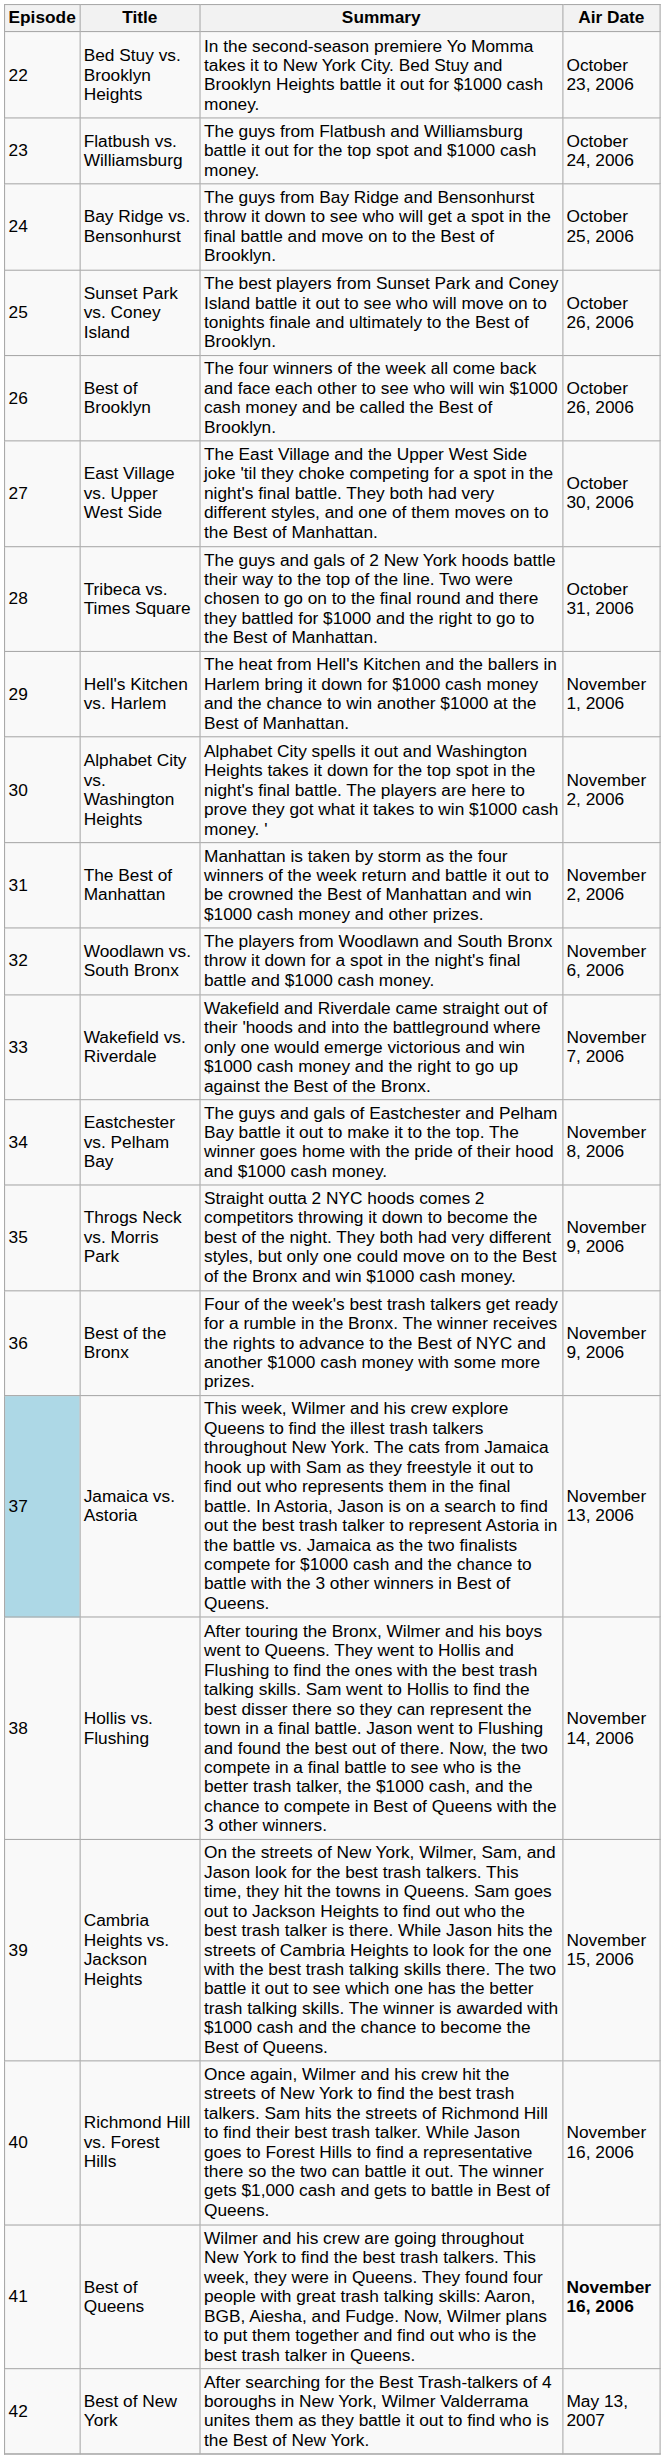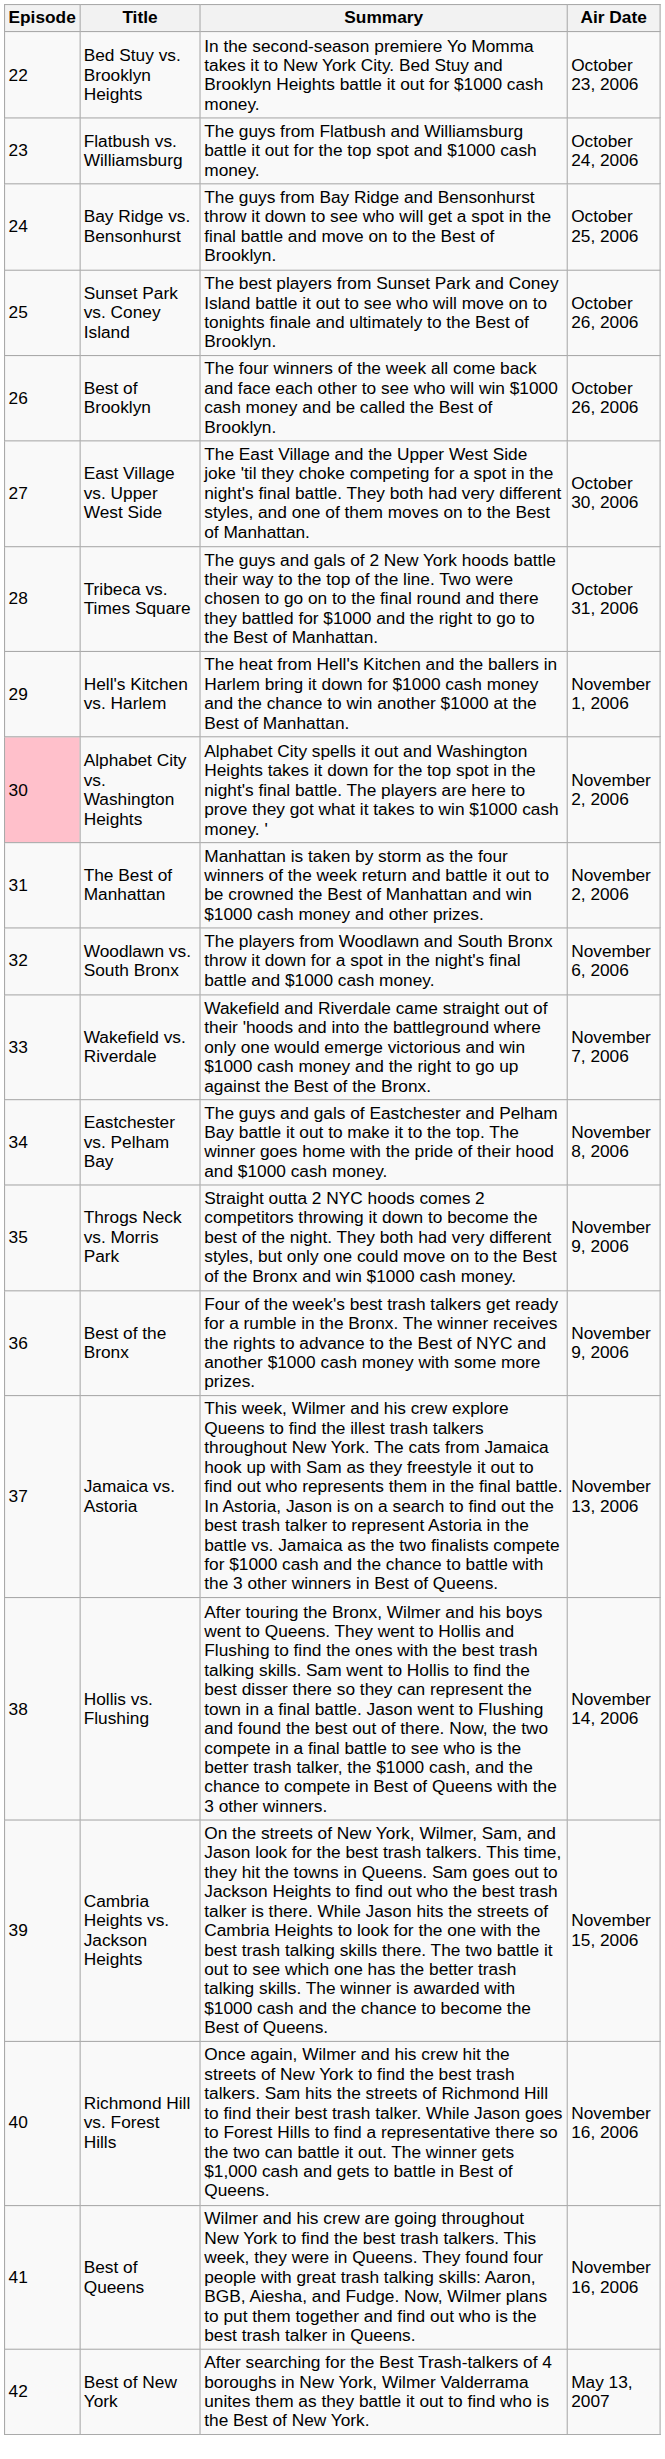(18, 789) no background -> (18, 789) pink background
(18, 1506) lightblue background -> (18, 1496) no background
(609, 2296) bold -> (611, 2277) normal
